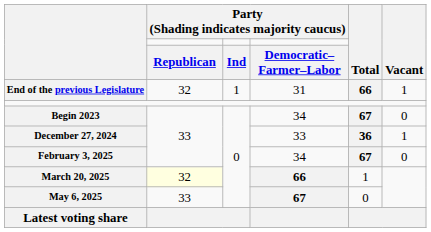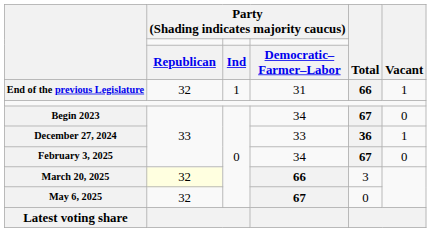(365, 177) 1 -> (365, 177) 3
(185, 197) 33 -> (185, 197) 32
